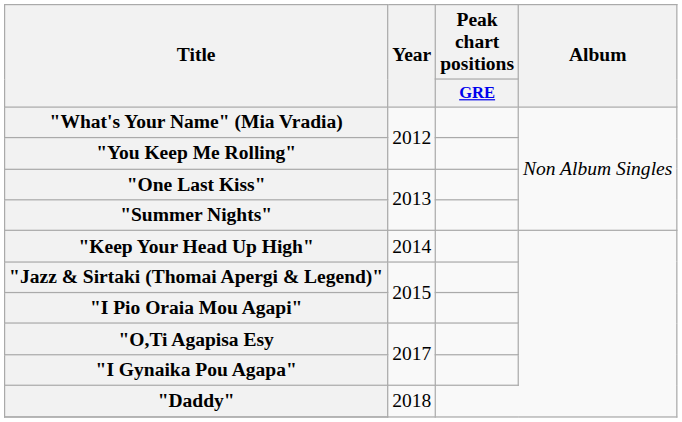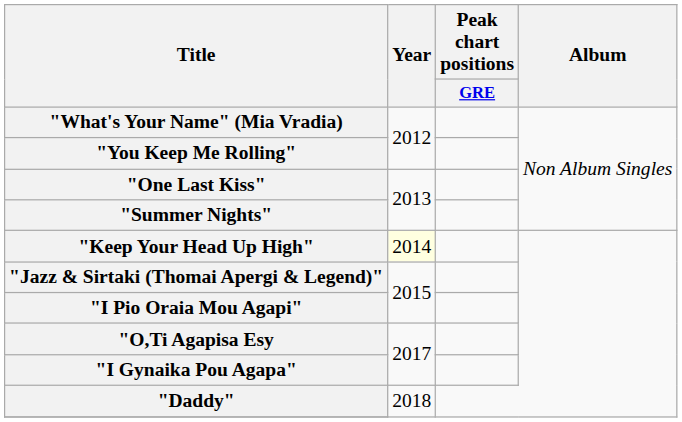(412, 246) no background -> (412, 246) lightyellow background
